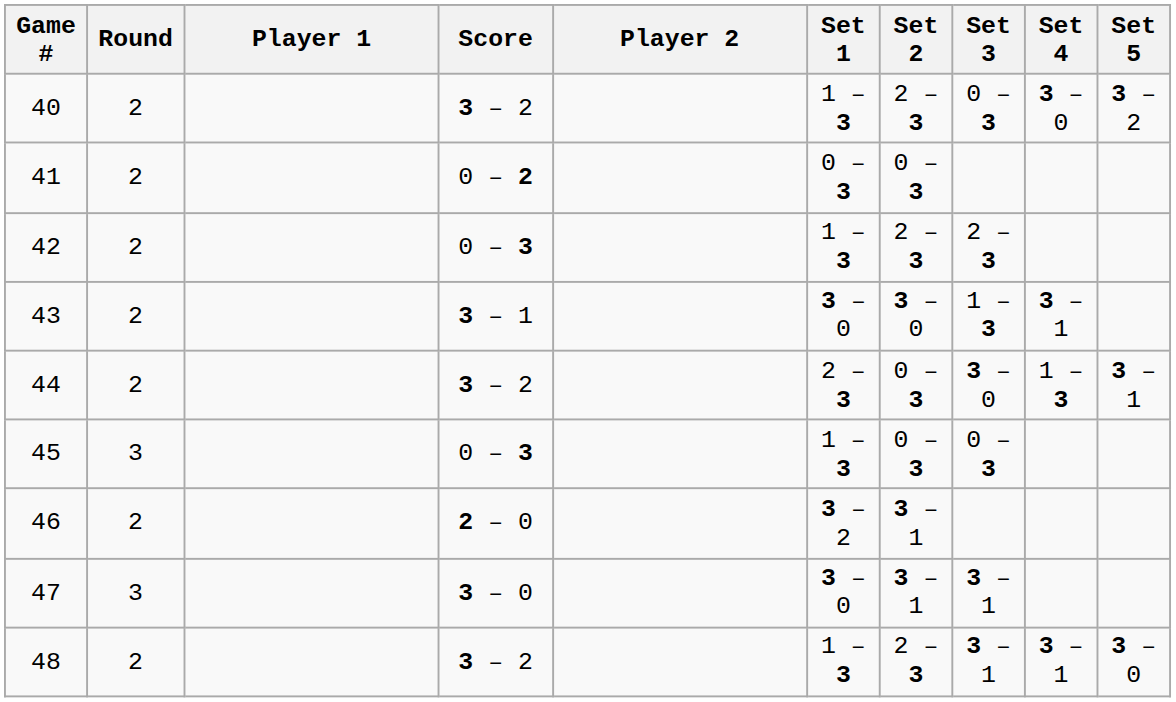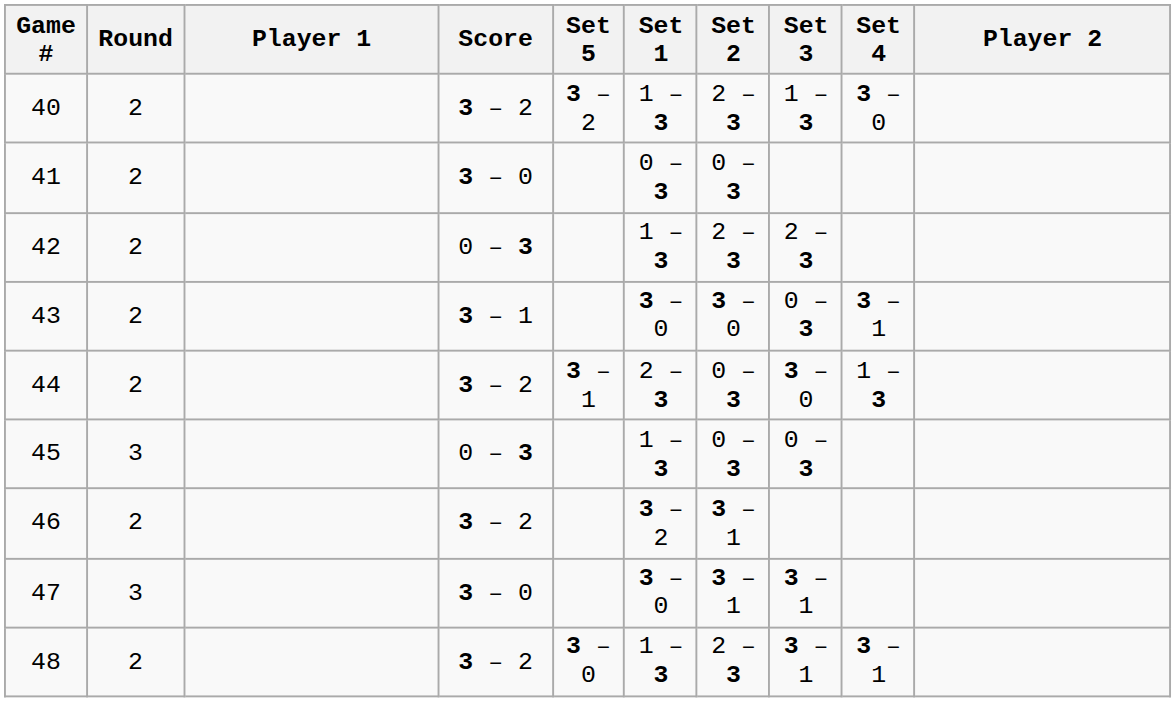columns swapped: (680, 40) <-> (1134, 40)
(989, 109) 0 – 3 -> (806, 109) 1 – 3
(496, 178) 0 – 2 -> (496, 178) 3 – 0
(989, 316) 1 – 3 -> (806, 316) 0 – 3
(496, 523) 2 – 0 -> (496, 523) 3 – 2
